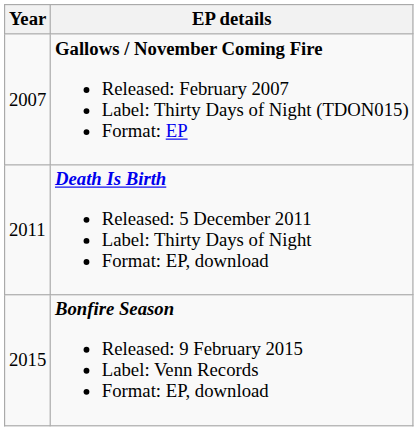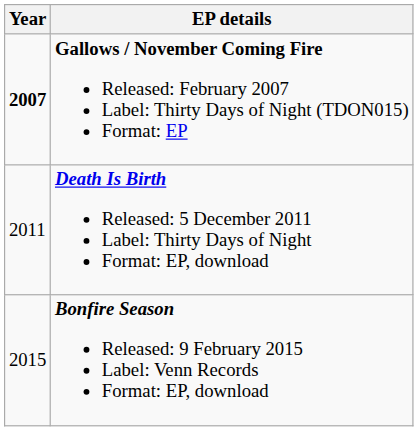(28, 99) normal -> (28, 99) bold
